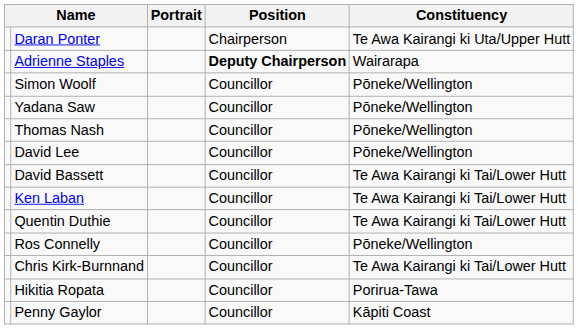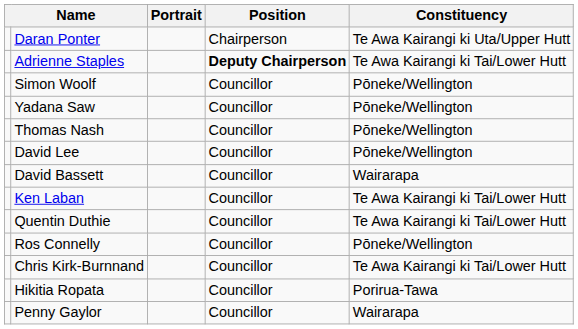(386, 61) Wairarapa -> (459, 61) Te Awa Kairangi ki Tai/Lower Hutt
(459, 175) Te Awa Kairangi ki Tai/Lower Hutt -> (386, 175) Wairarapa
(392, 312) Kāpiti Coast -> (386, 312) Wairarapa
